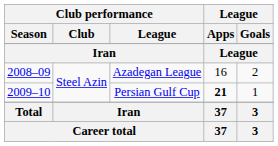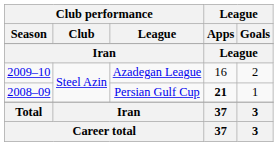(29, 72) 2008–09 -> (29, 72) 2009–10
(29, 92) 2009–10 -> (29, 92) 2008–09
